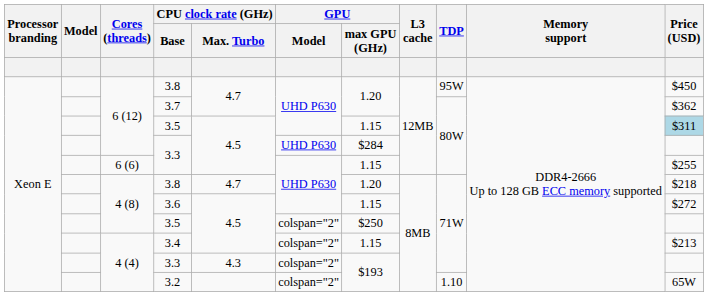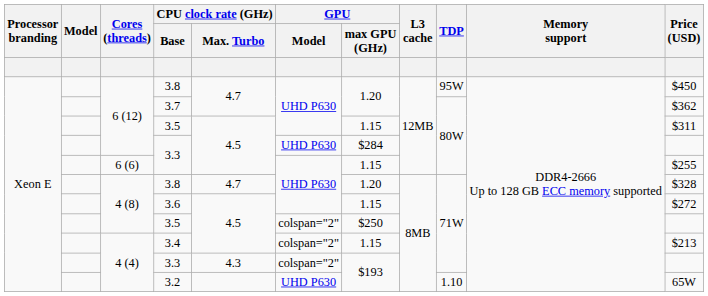(684, 125) lightblue background -> (684, 125) no background
(684, 184) $218 -> (684, 184) $328
(309, 282) colspan="2" -> (309, 282) UHD P630
